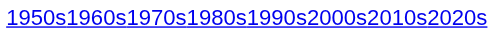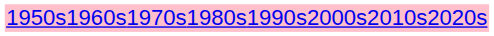(247, 17) no background -> (247, 17) pink background
